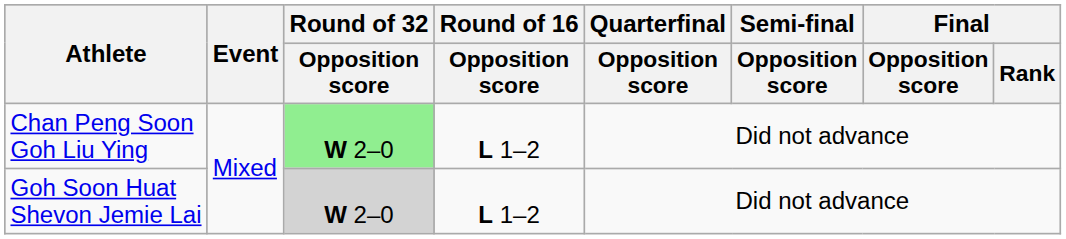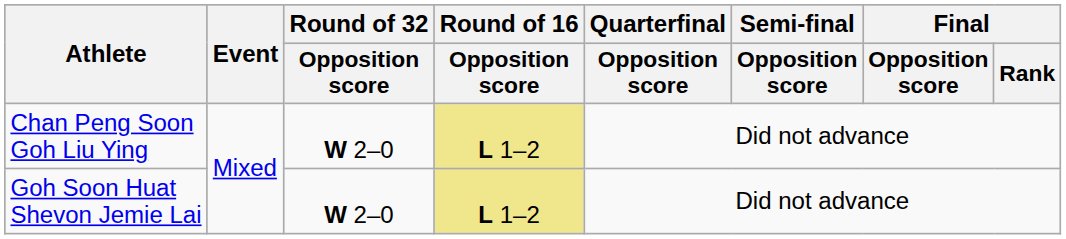(359, 150) lightgreen background -> (359, 150) no background
(509, 150) no background -> (509, 150) khaki background
(359, 215) lightgrey background -> (359, 215) no background
(509, 215) no background -> (509, 215) khaki background
